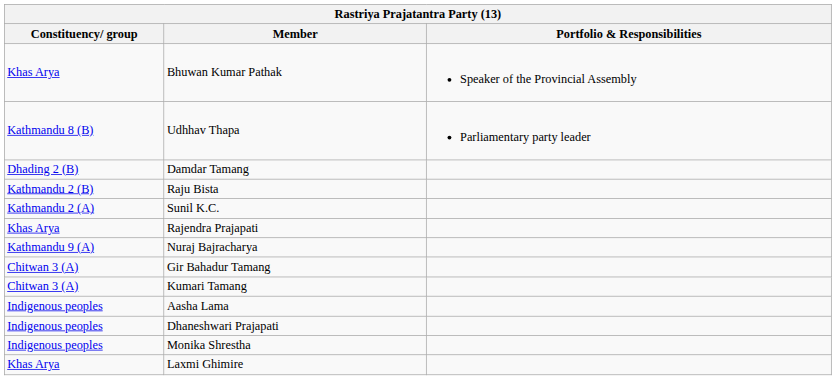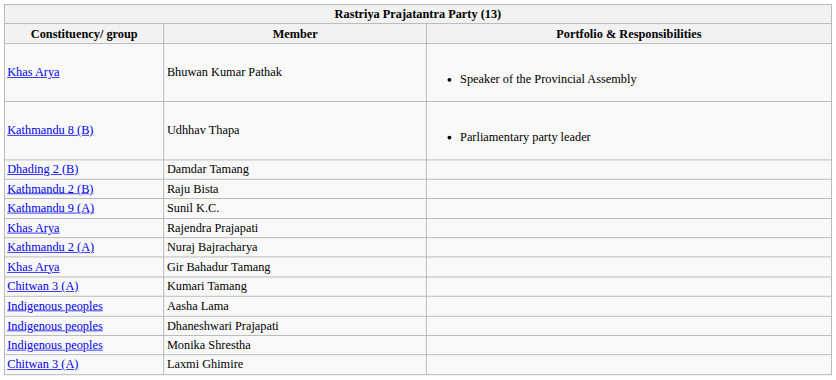(51, 208) Kathmandu 2 (A) -> (51, 208) Kathmandu 9 (A)
(51, 247) Kathmandu 9 (A) -> (51, 247) Kathmandu 2 (A)
(43, 267) Chitwan 3 (A) -> (33, 267) Khas Arya
(33, 364) Khas Arya -> (43, 364) Chitwan 3 (A)
